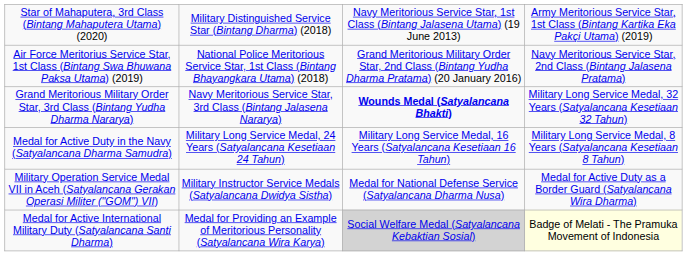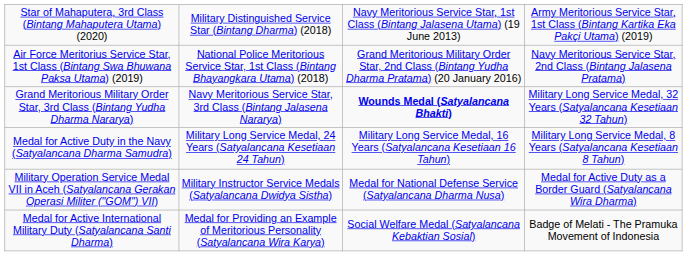(434, 230) lightgrey background -> (434, 230) no background
(603, 230) lightyellow background -> (603, 230) no background
